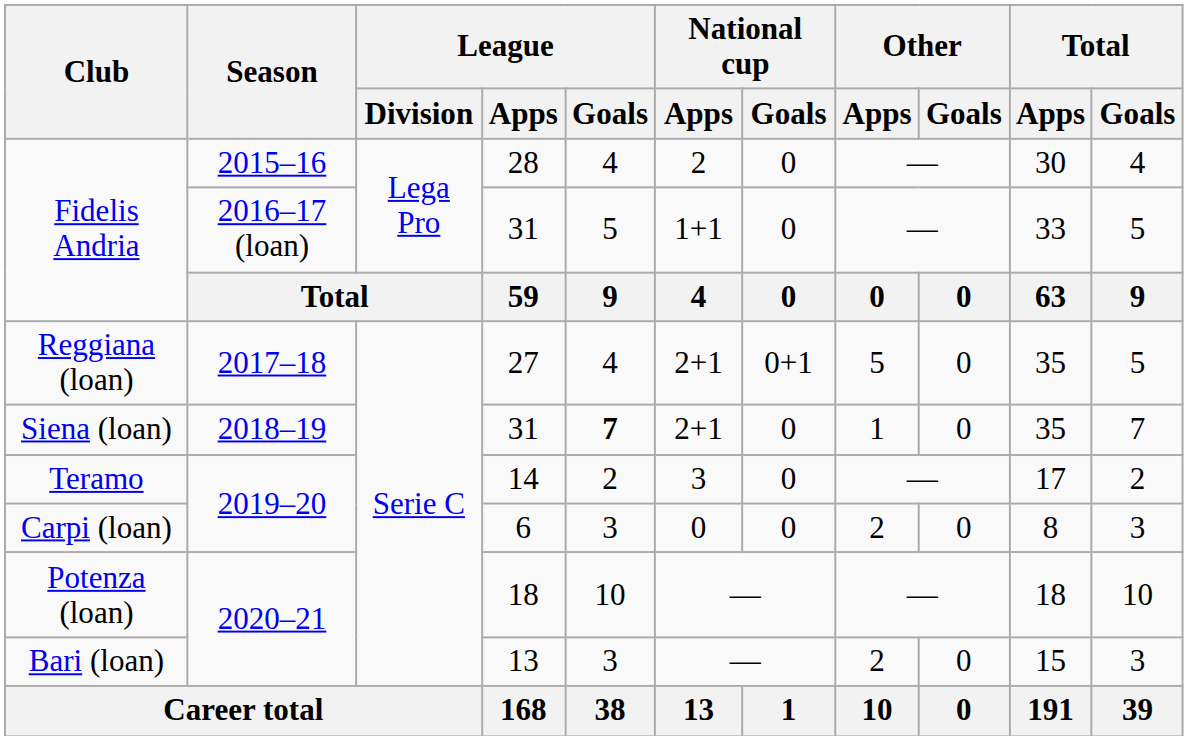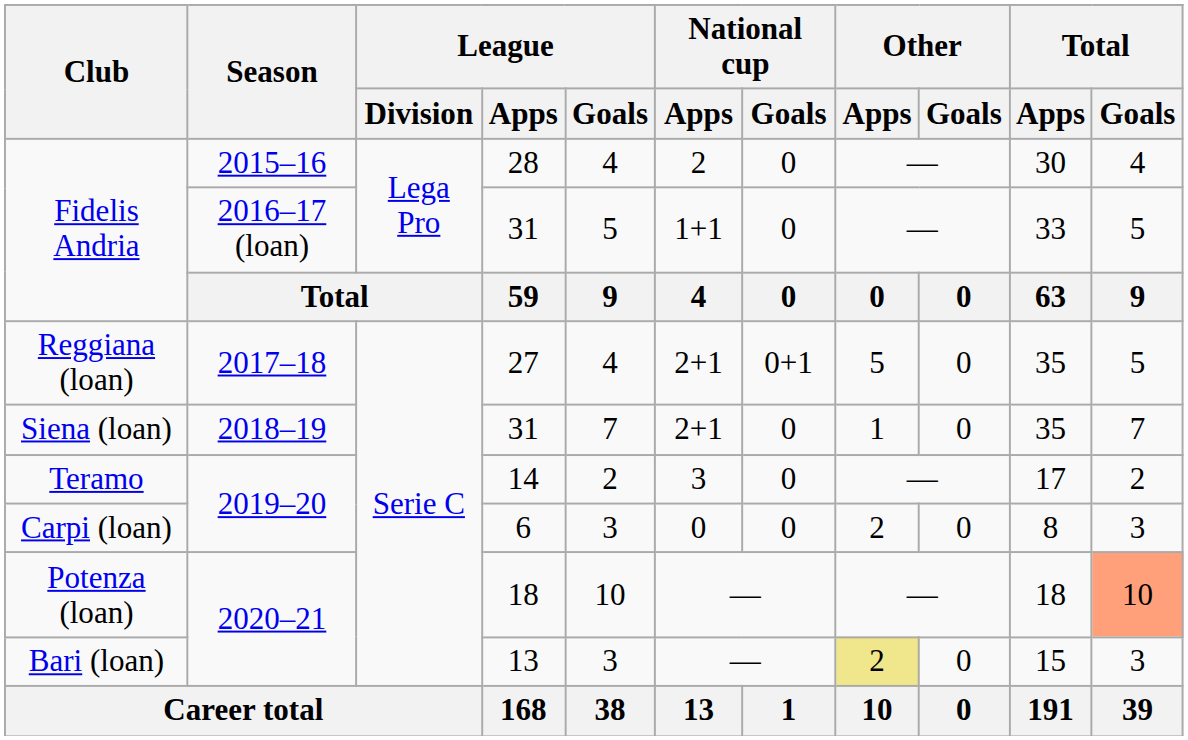(610, 429) bold -> (610, 429) normal
(1137, 594) no background -> (1137, 594) lightsalmon background
(877, 661) no background -> (877, 661) khaki background
